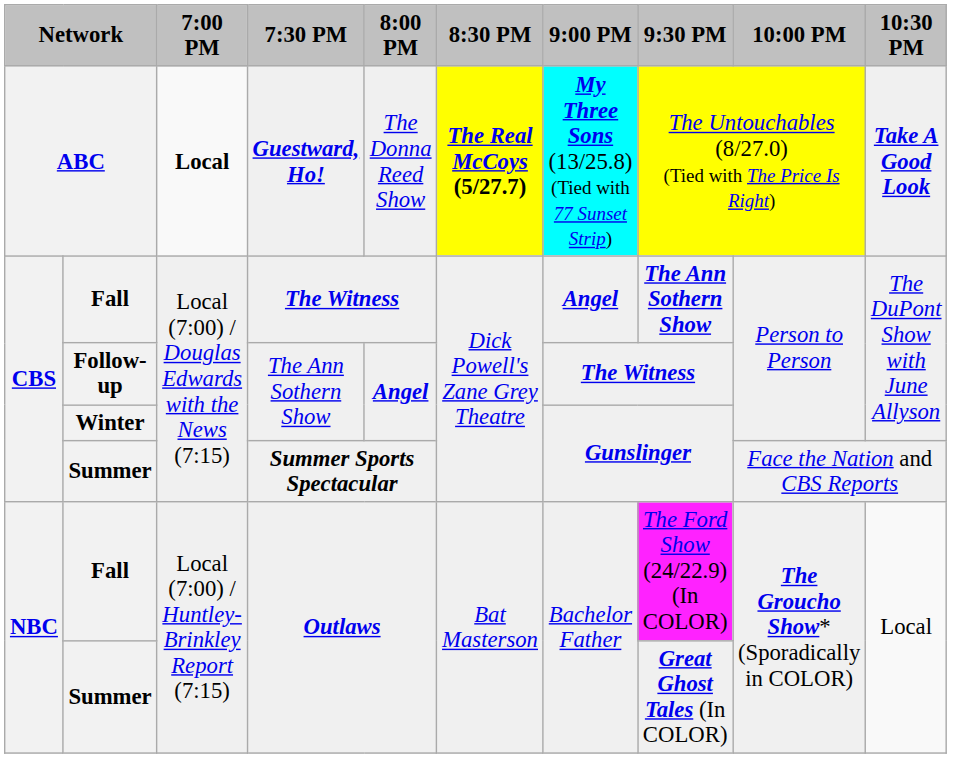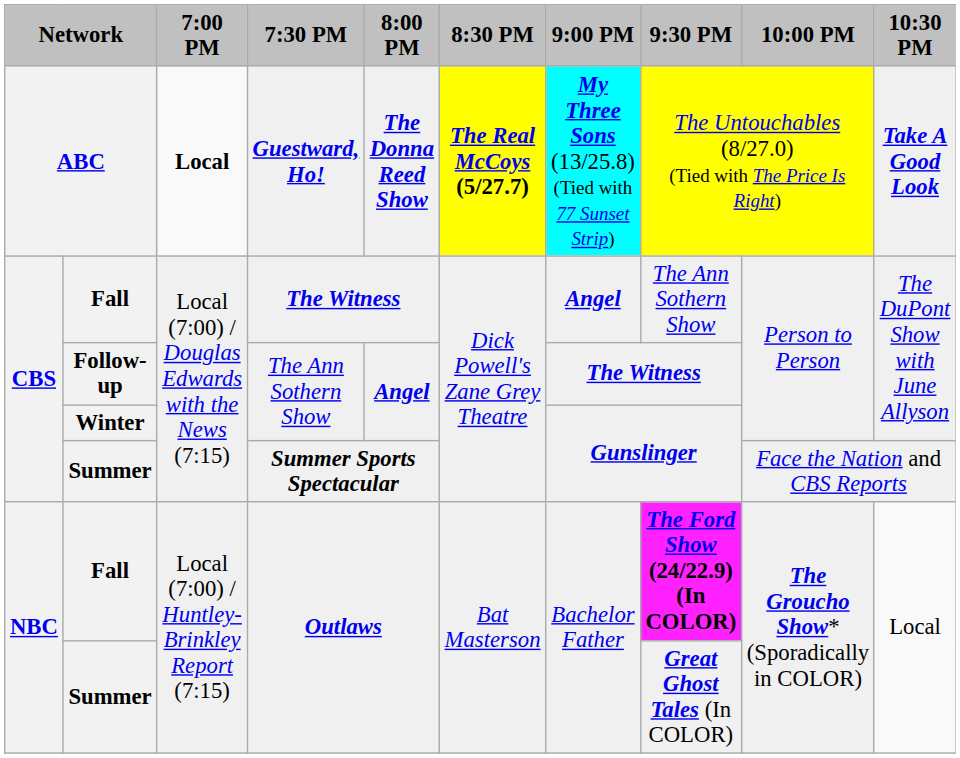(401, 160) normal -> (402, 160) bold
(685, 299) bold -> (691, 299) normal
(685, 570) normal -> (691, 570) bold
